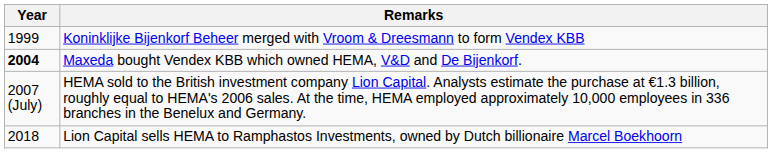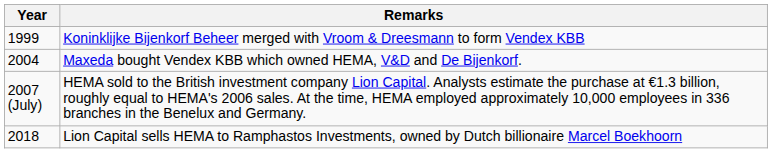(23, 60) bold -> (23, 60) normal
